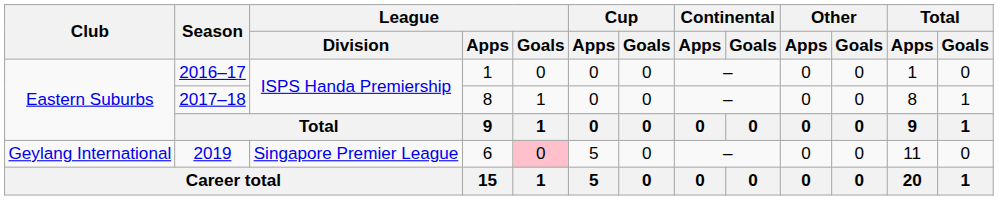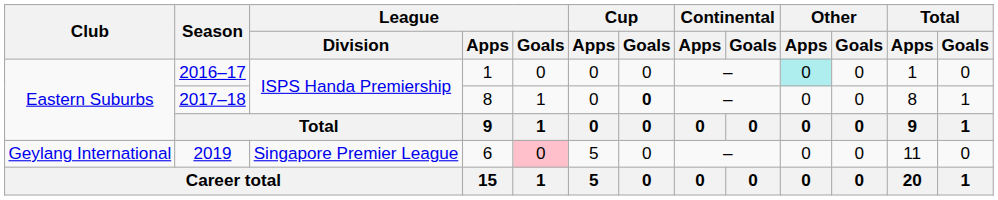(806, 72) no background -> (806, 72) paleturquoise background
(647, 99) normal -> (647, 99) bold
